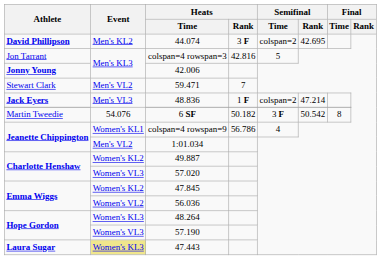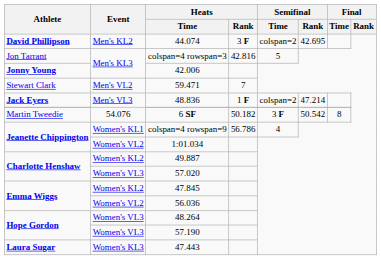(113, 144) Men's VL2 -> (118, 144) Women's VL2
(118, 218) Women's KL3 -> (118, 218) Women's VL3
(118, 247) khaki background -> (118, 247) no background
